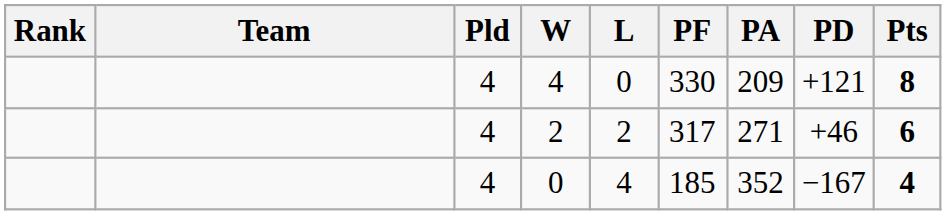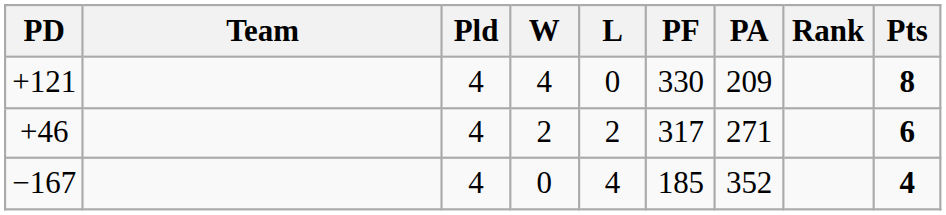columns swapped: (50, 30) <-> (834, 30)
